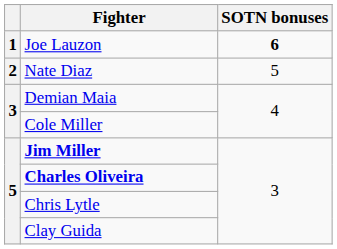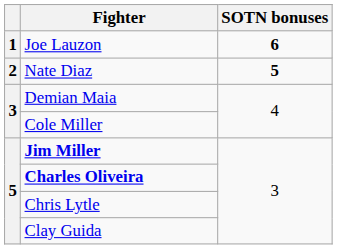(275, 71) normal -> (275, 71) bold
